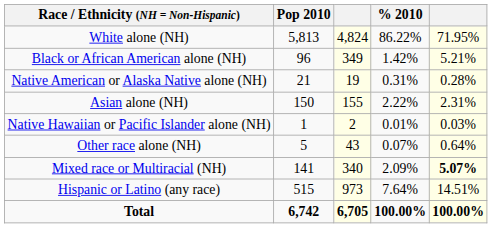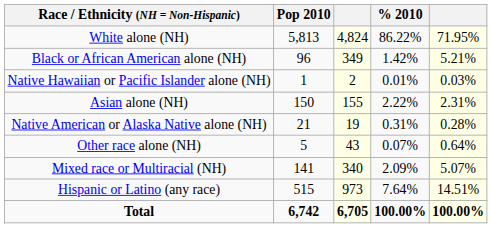rows swapped: (139, 80) <-> (139, 124)
(458, 168) bold -> (458, 168) normal
